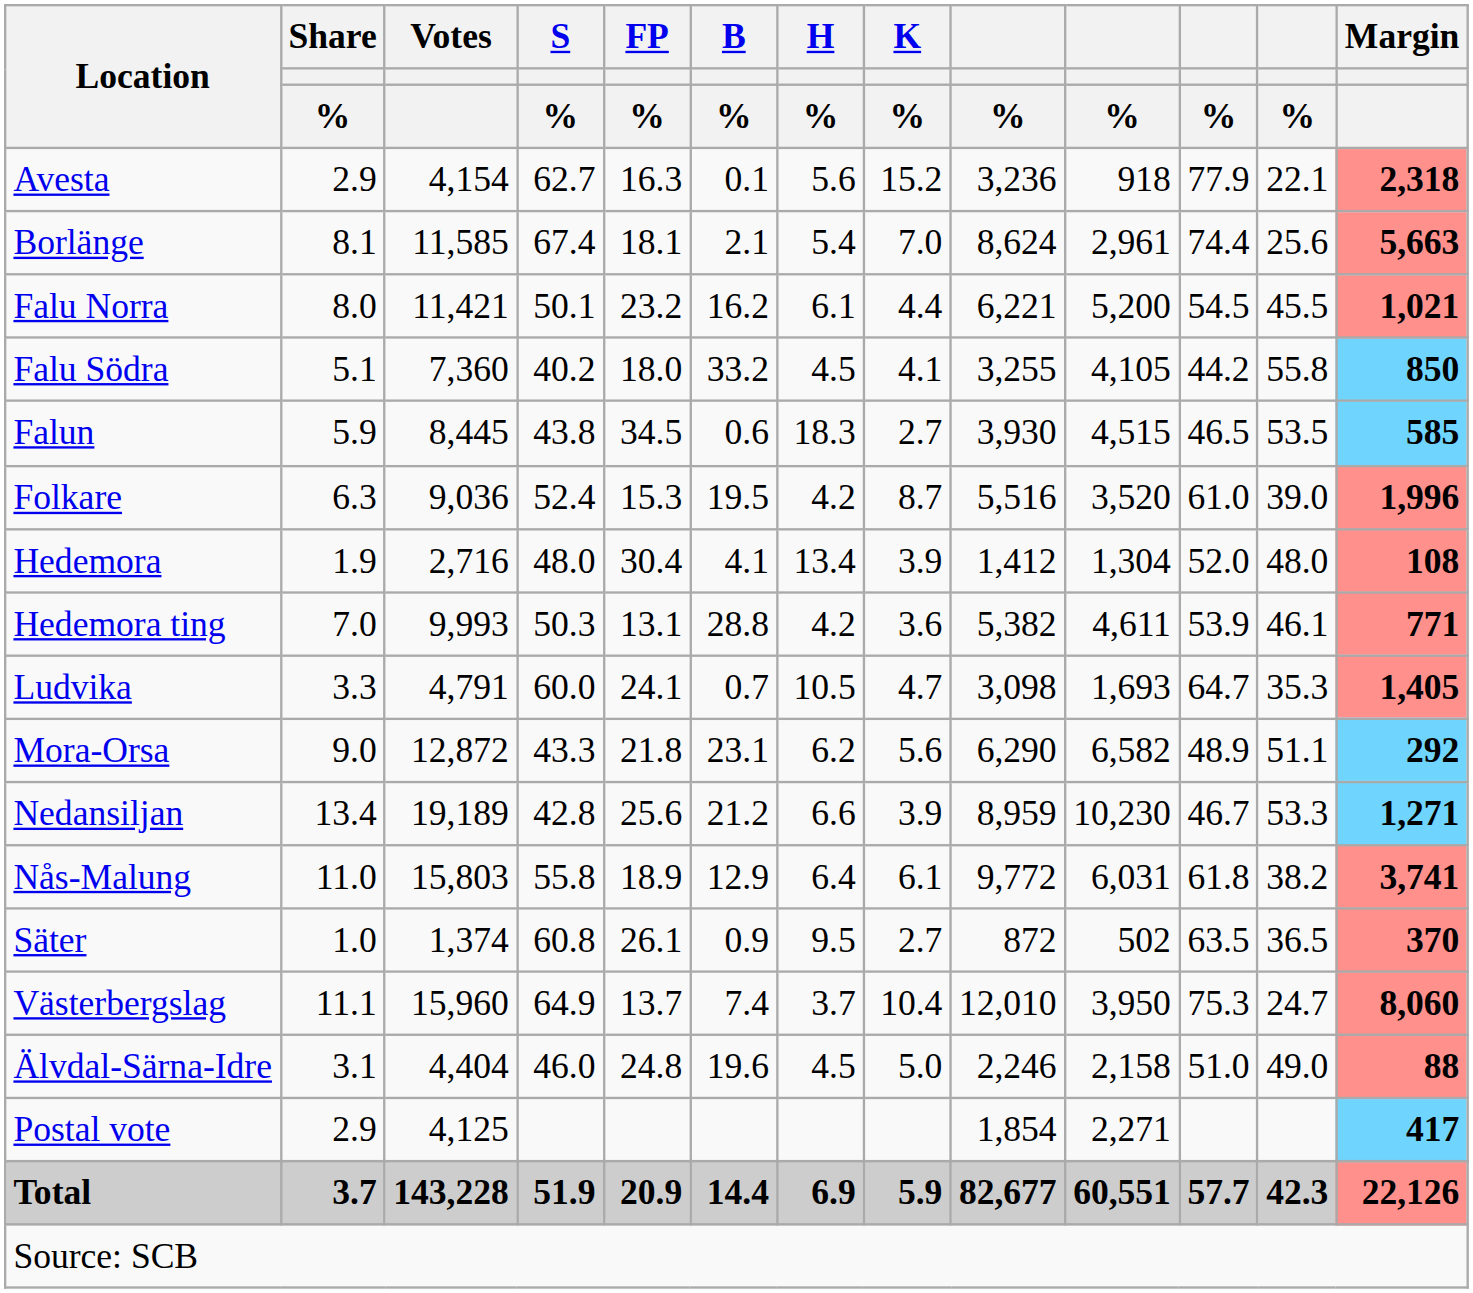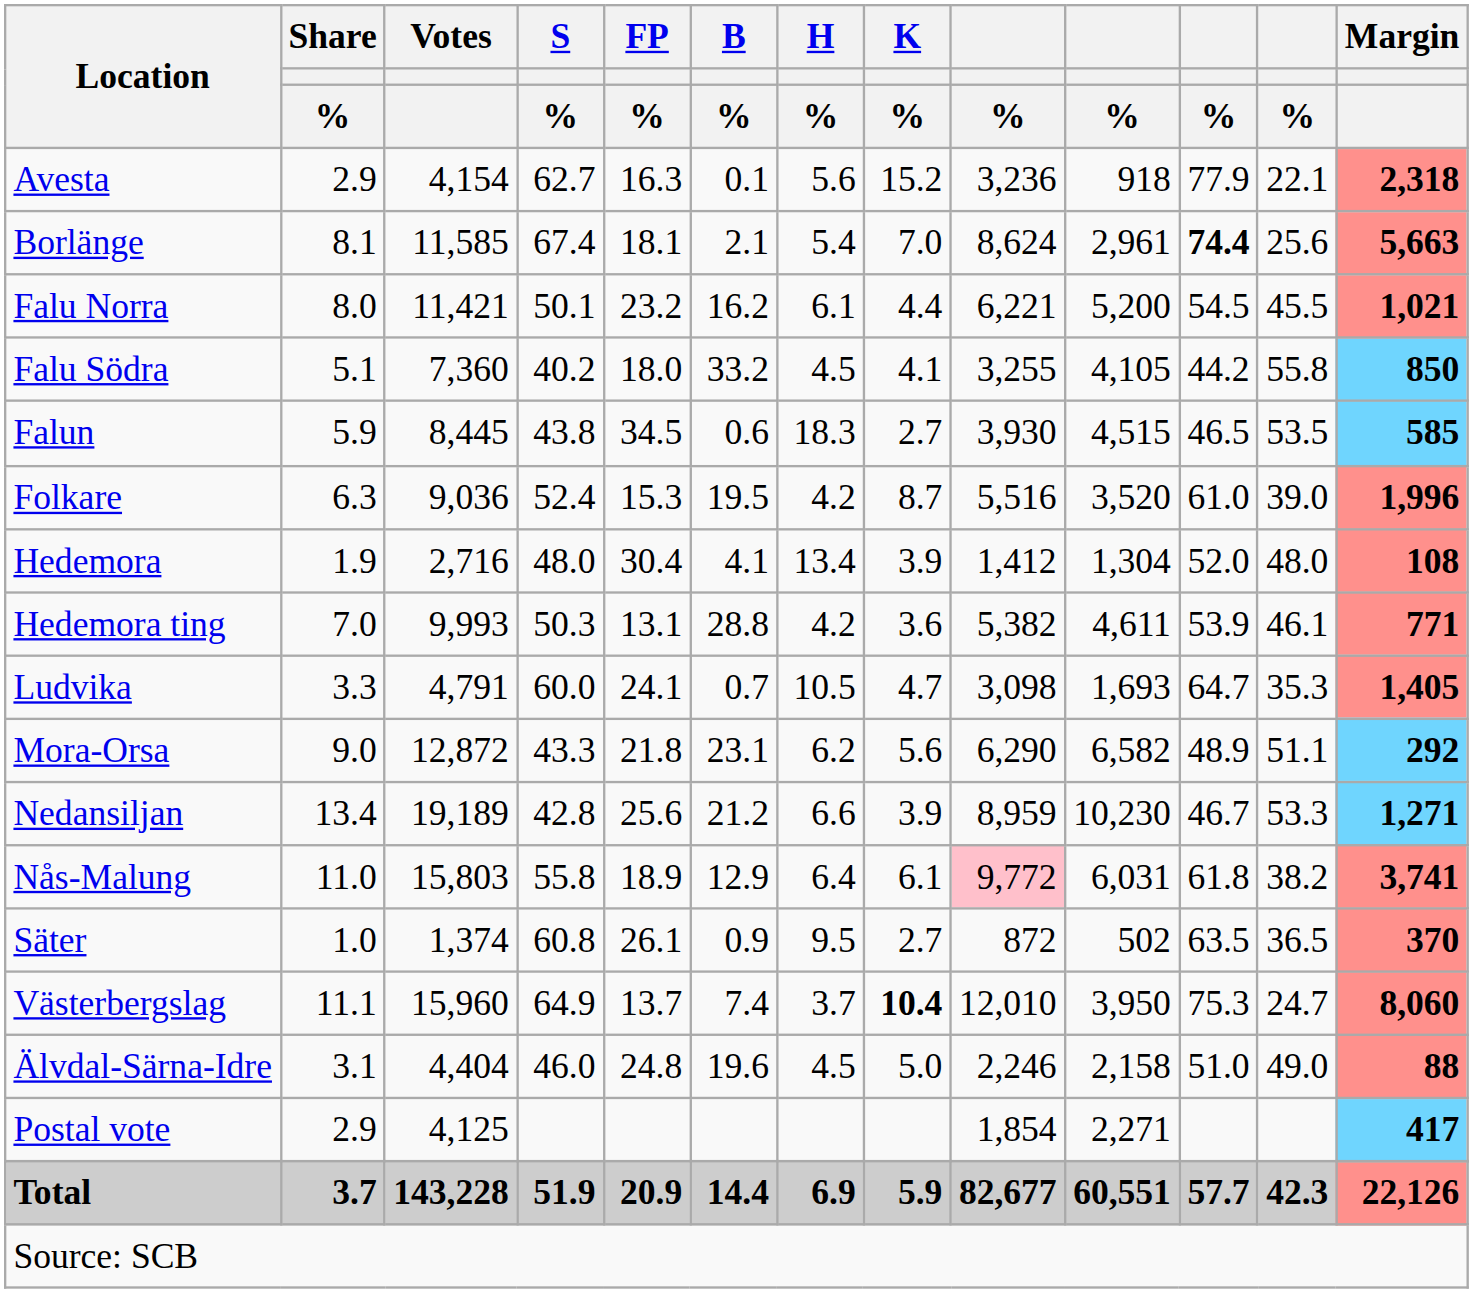(1219, 242) normal -> (1219, 242) bold
(1017, 876) no background -> (1017, 876) pink background
(911, 1002) normal -> (911, 1002) bold
